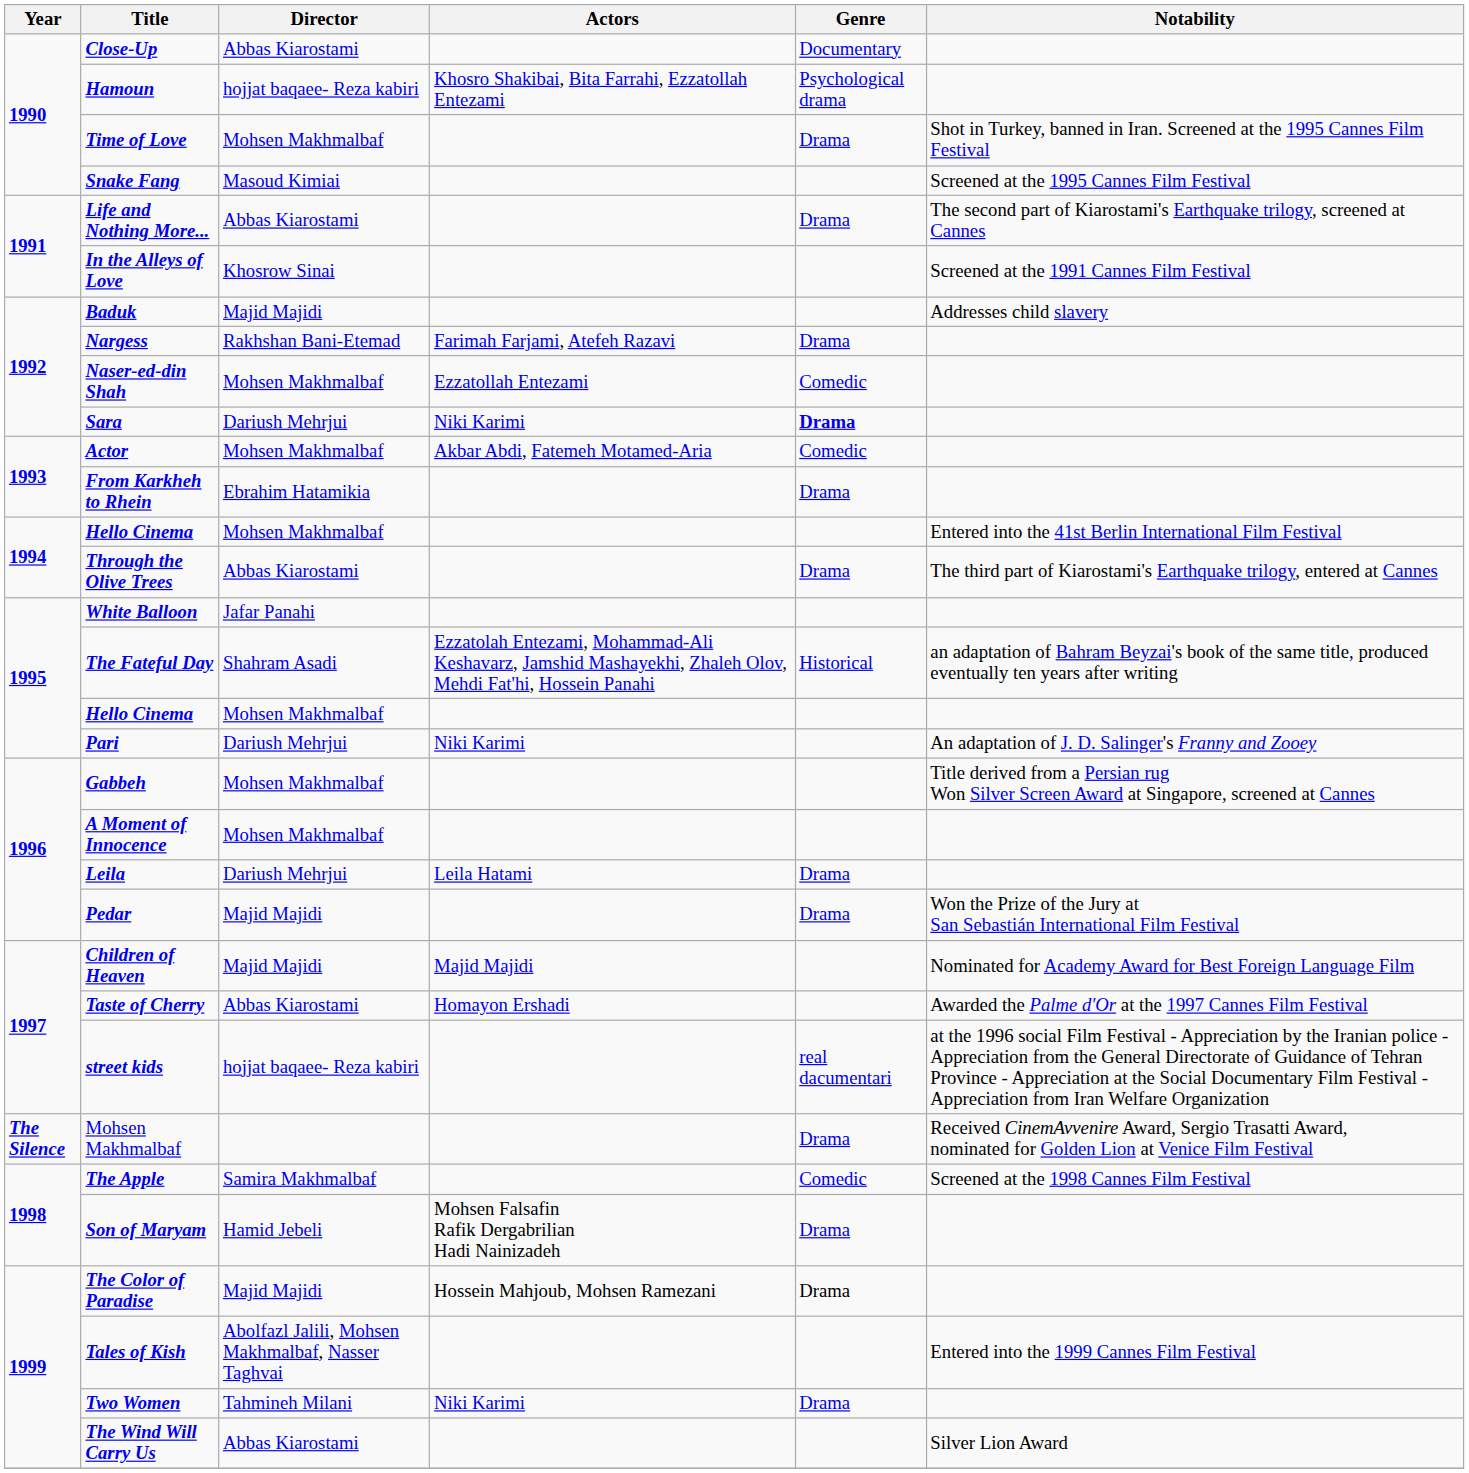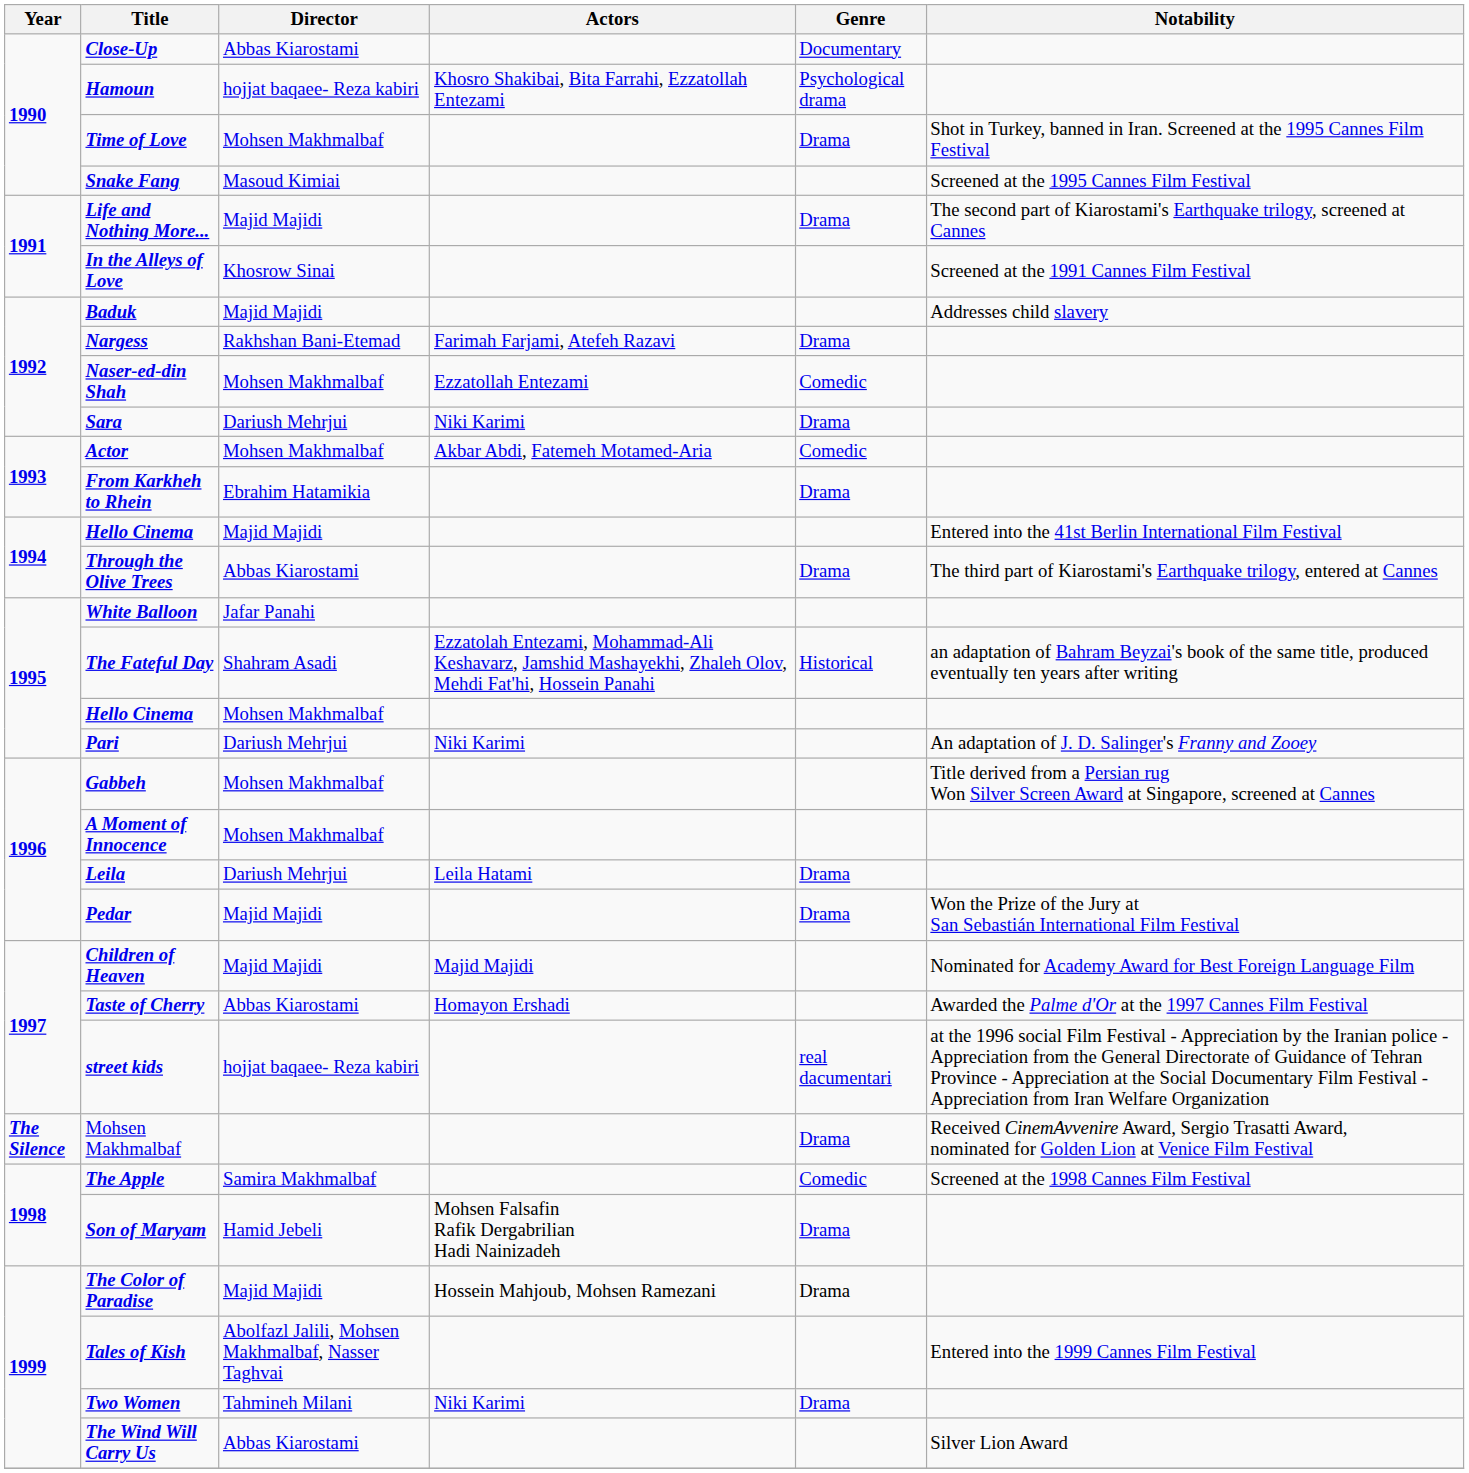(291, 220) Abbas Kiarostami -> (273, 220) Majid Majidi
(827, 421) bold -> (825, 421) normal
(303, 531) Mohsen Makhmalbaf -> (273, 531) Majid Majidi
